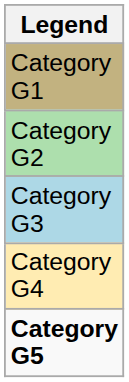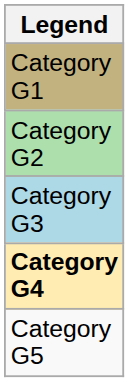(61, 276) normal -> (64, 276) bold
(64, 342) bold -> (61, 342) normal
